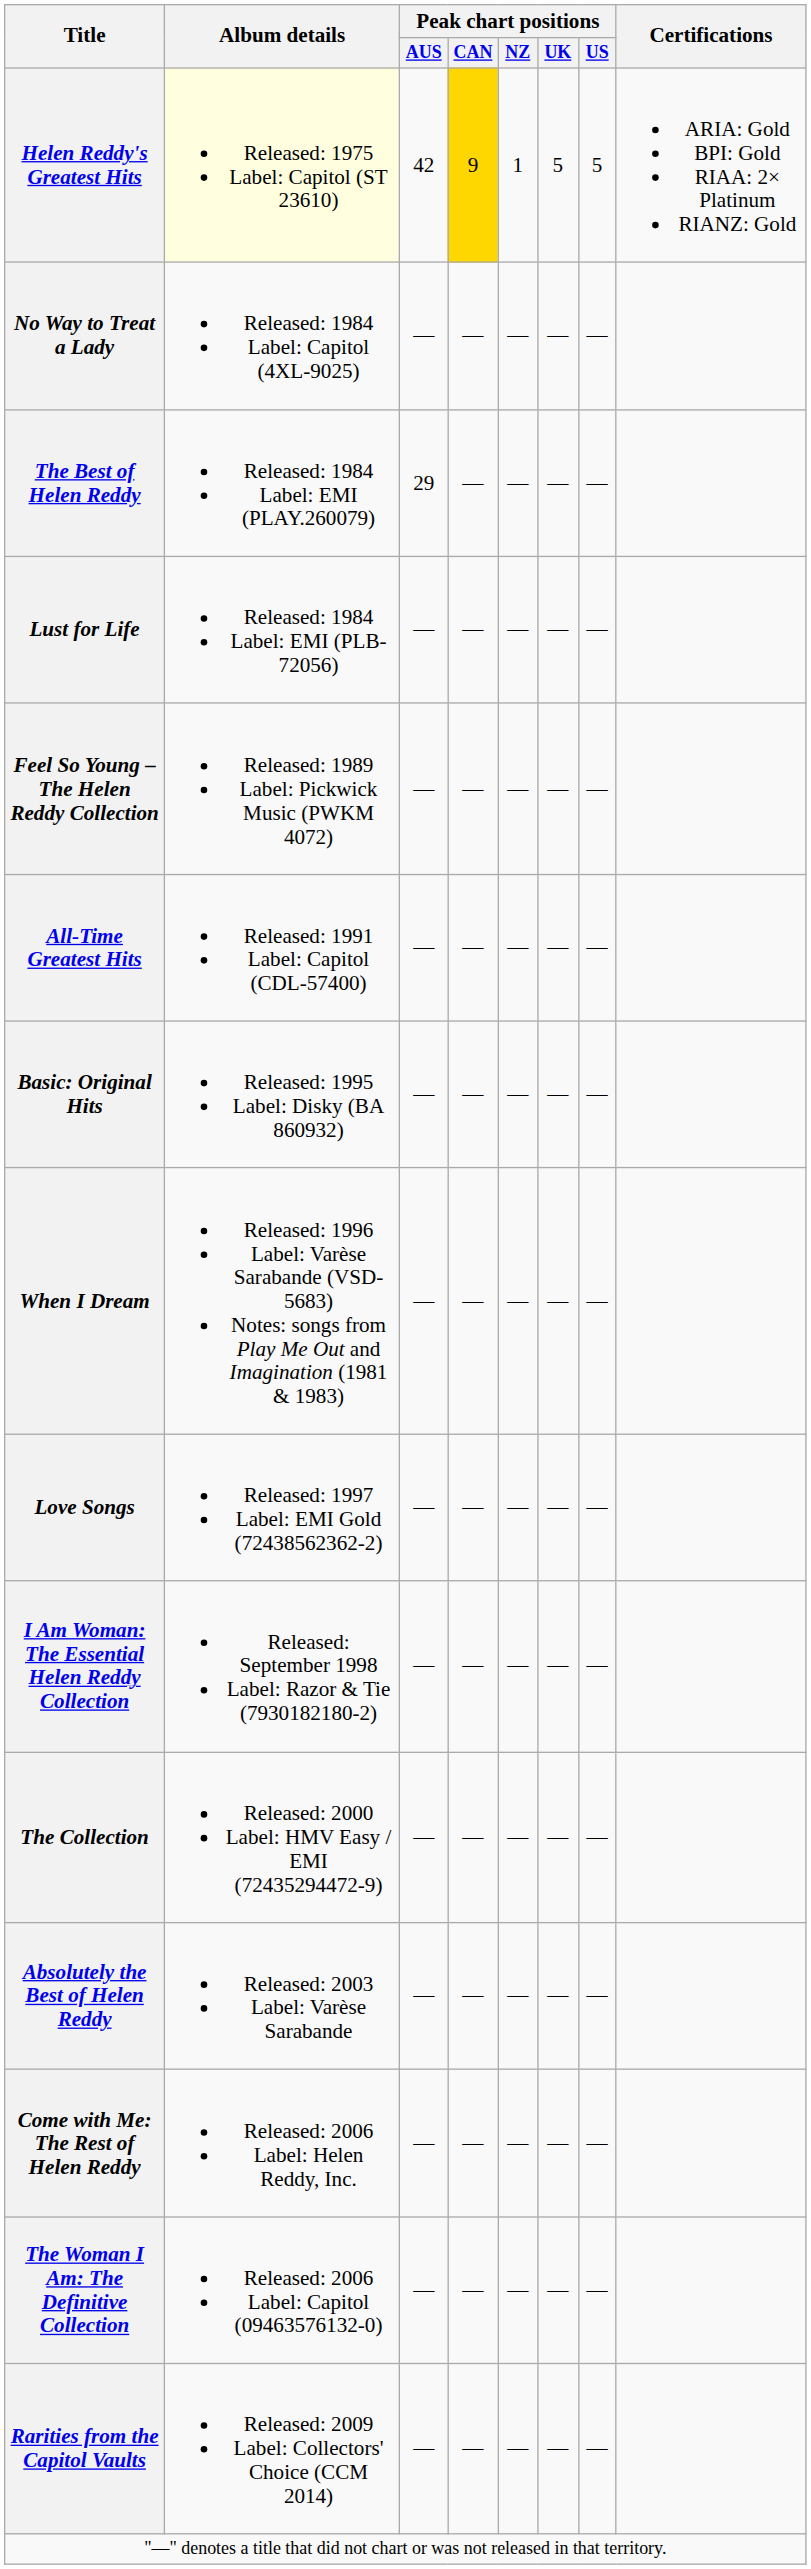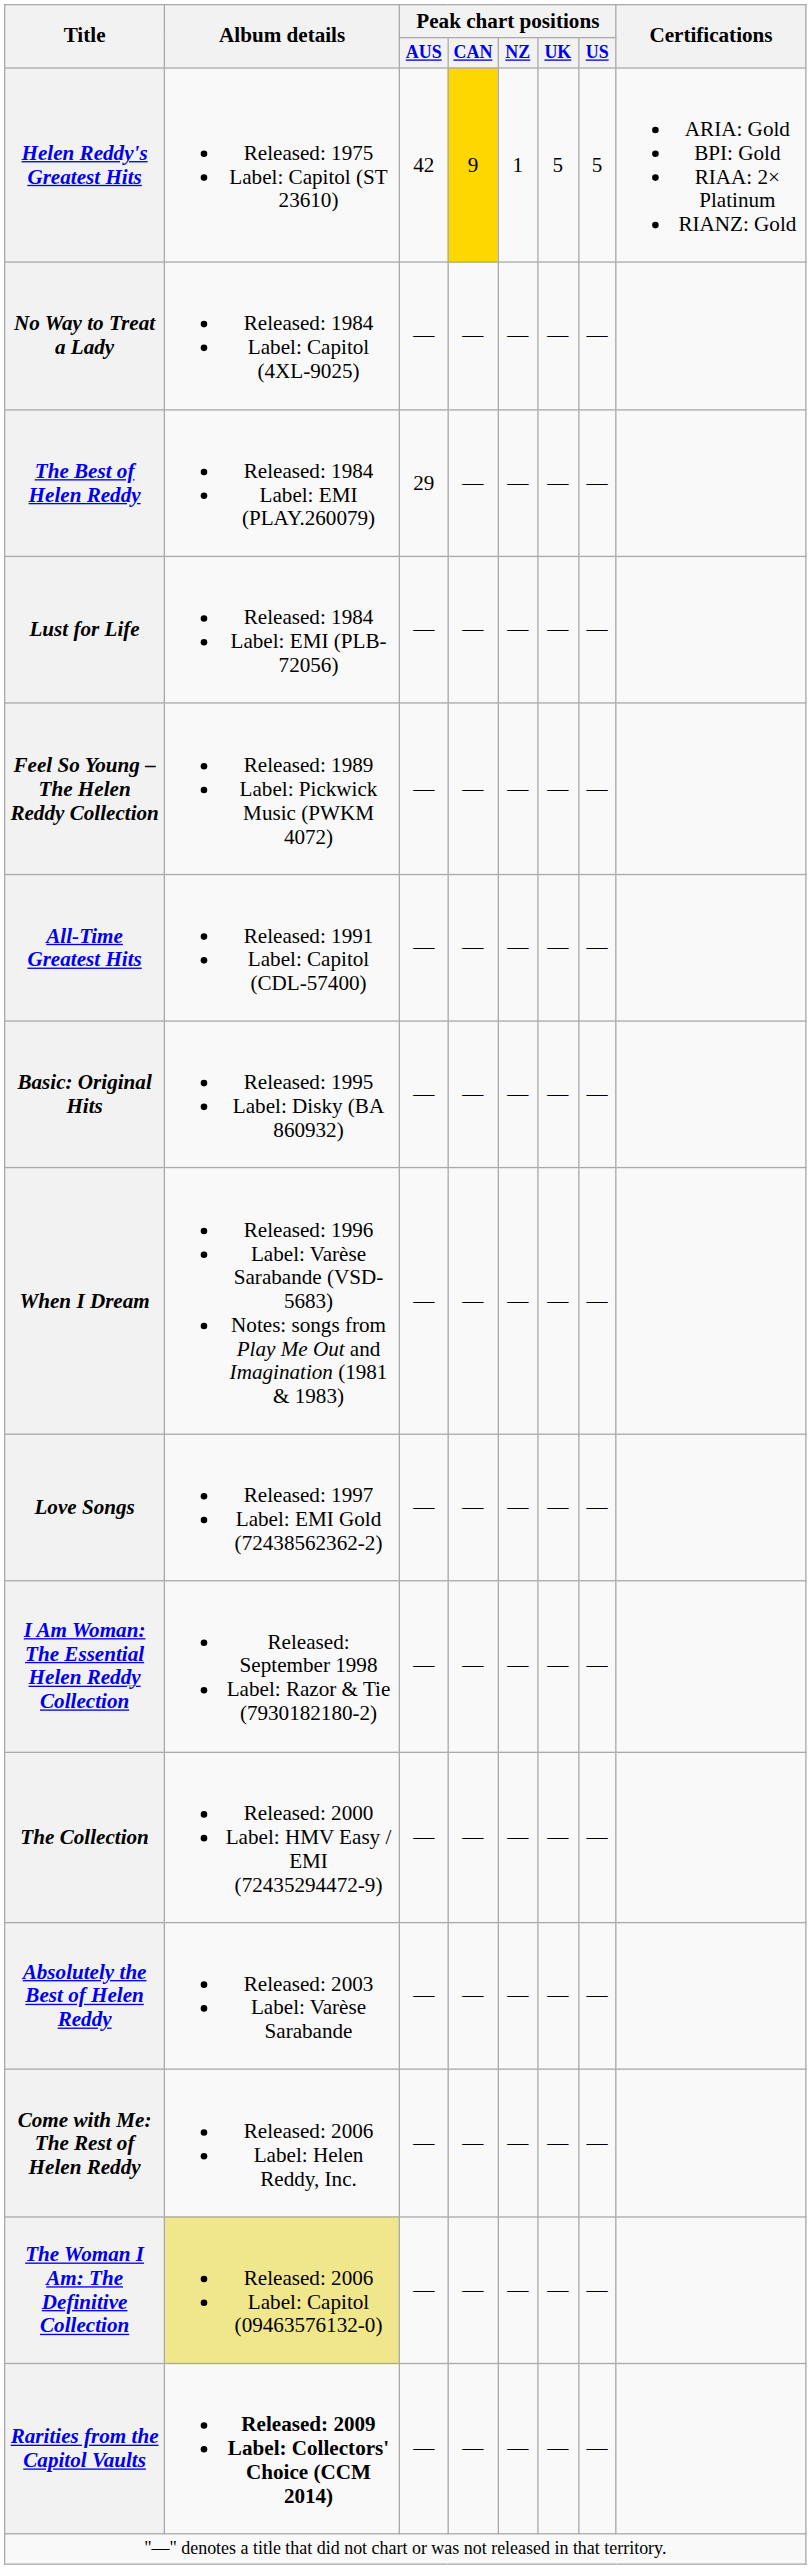(282, 177) lightyellow background -> (282, 177) no background
(282, 2302) no background -> (282, 2302) khaki background
(282, 2461) normal -> (282, 2461) bold
